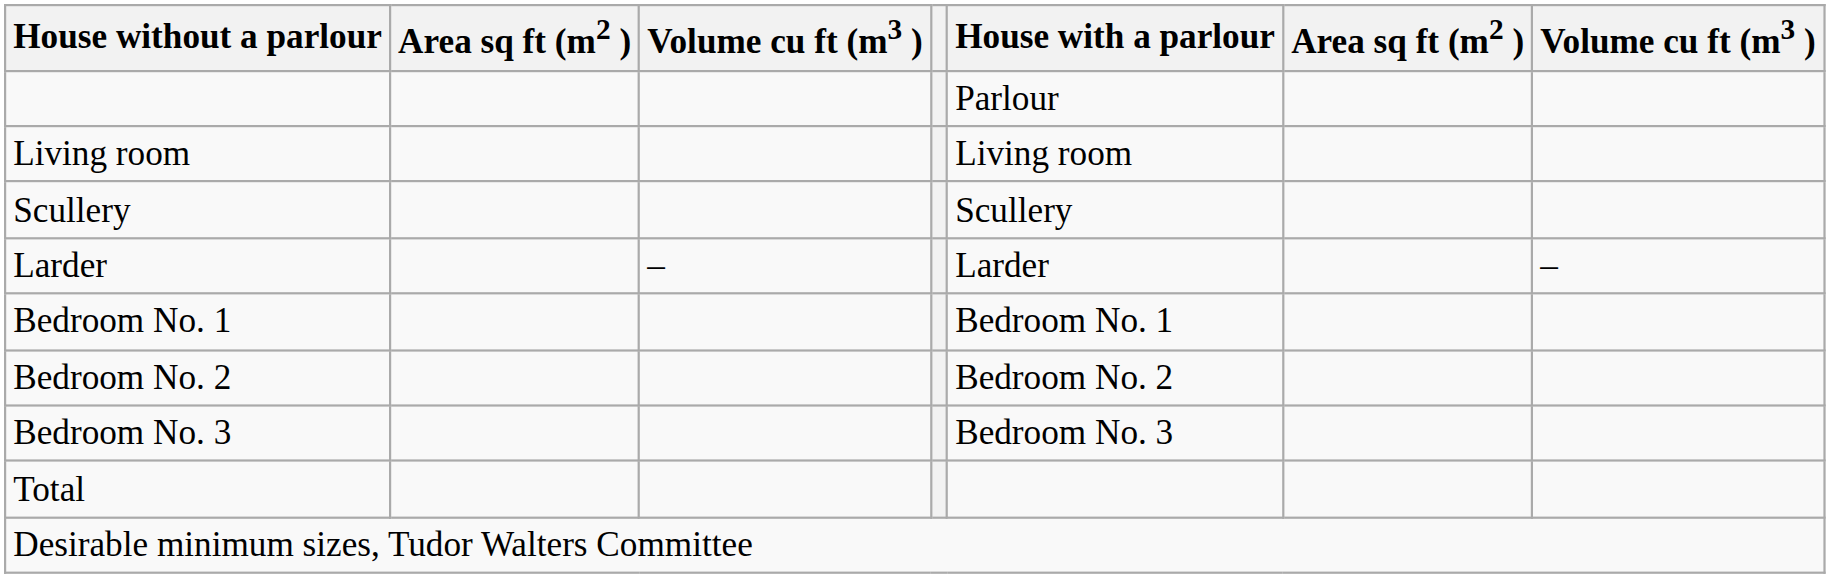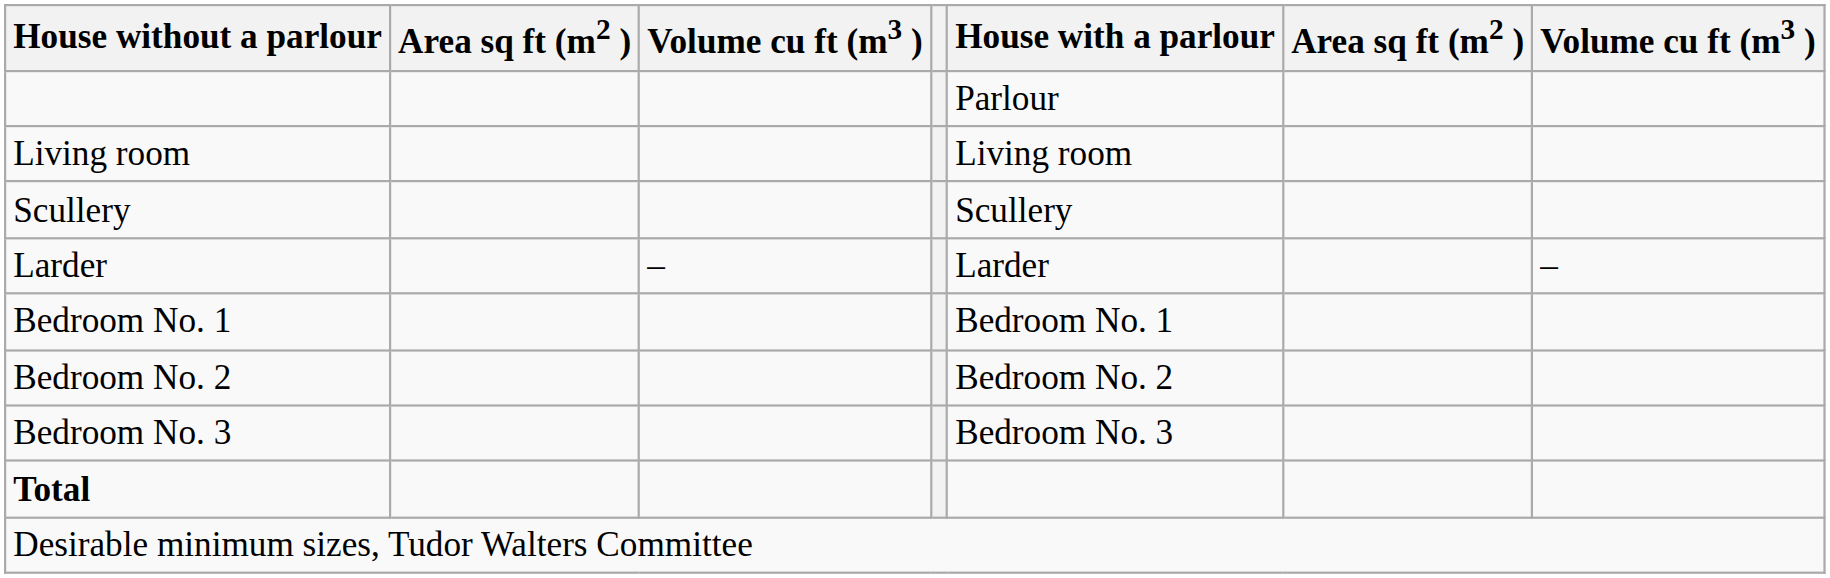(49, 488) normal -> (52, 488) bold
